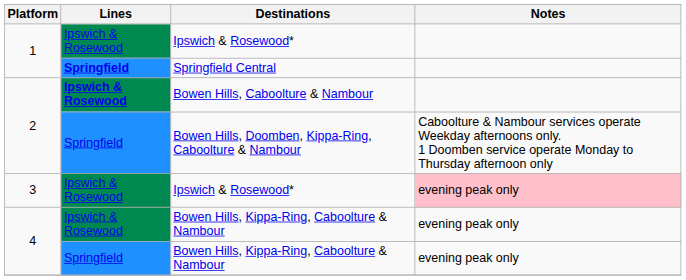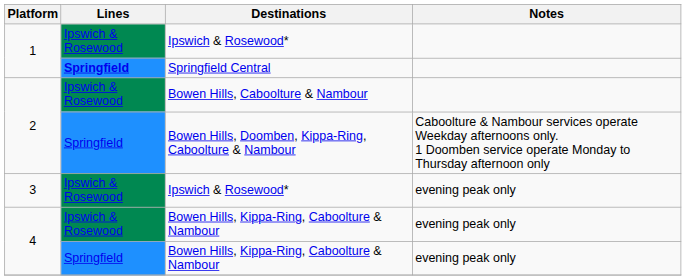(95, 94) bold -> (93, 94) normal
(468, 190) pink background -> (466, 190) no background
